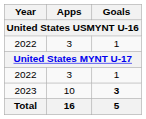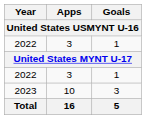(116, 91) bold -> (116, 91) normal
